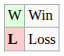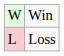(13, 39) bold -> (12, 39) normal
